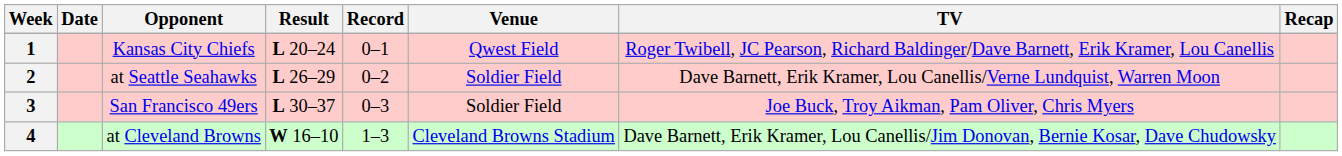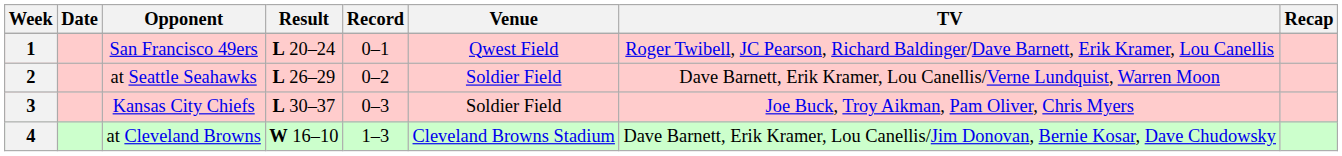(184, 48) Kansas City Chiefs -> (184, 48) San Francisco 49ers
(184, 106) San Francisco 49ers -> (184, 106) Kansas City Chiefs
